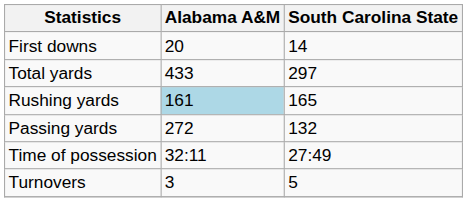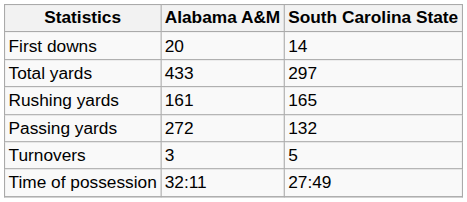(179, 100) lightblue background -> (179, 100) no background
rows swapped: (47, 182) <-> (83, 155)
